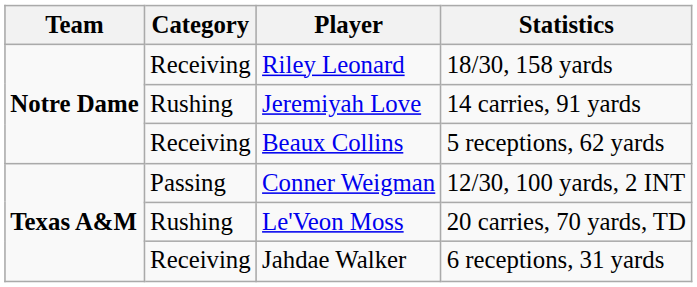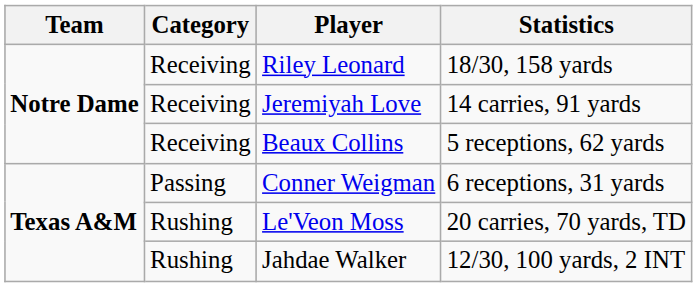(191, 103) Rushing -> (200, 103) Receiving
(566, 182) 12/30, 100 yards, 2 INT -> (556, 182) 6 receptions, 31 yards
(200, 260) Receiving -> (191, 260) Rushing
(556, 260) 6 receptions, 31 yards -> (566, 260) 12/30, 100 yards, 2 INT
